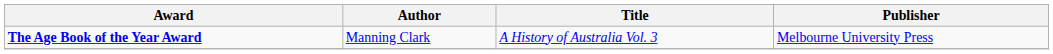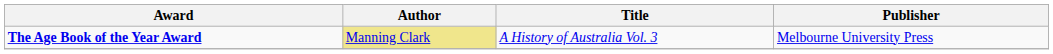(388, 37) no background -> (388, 37) khaki background
